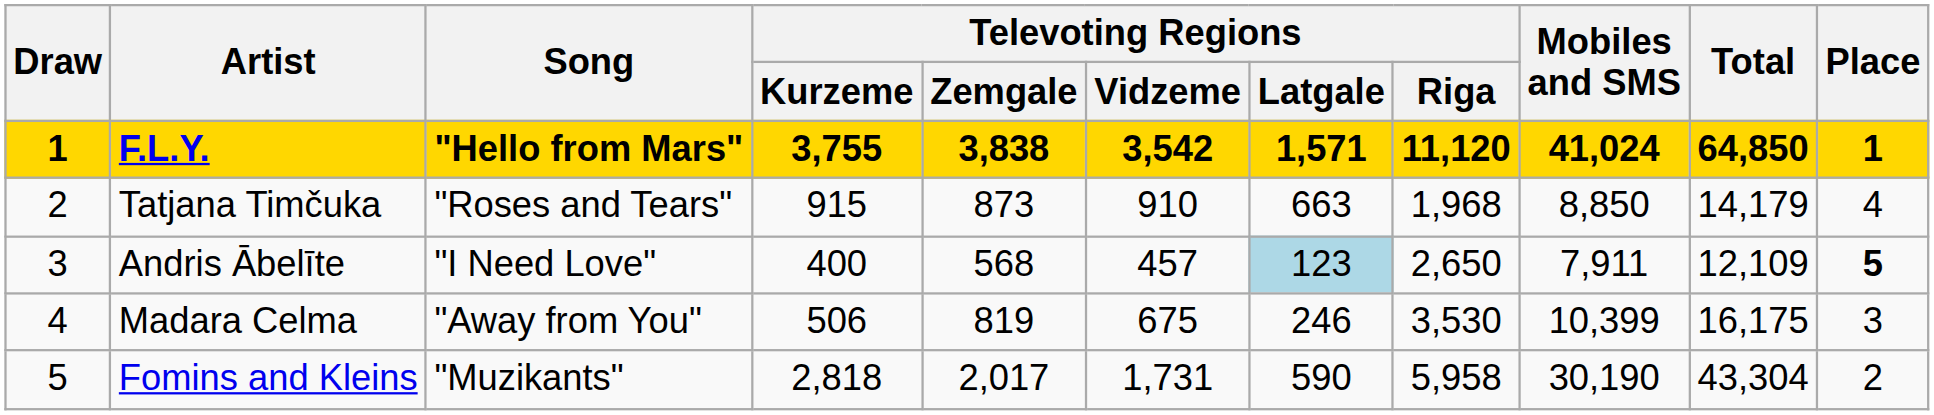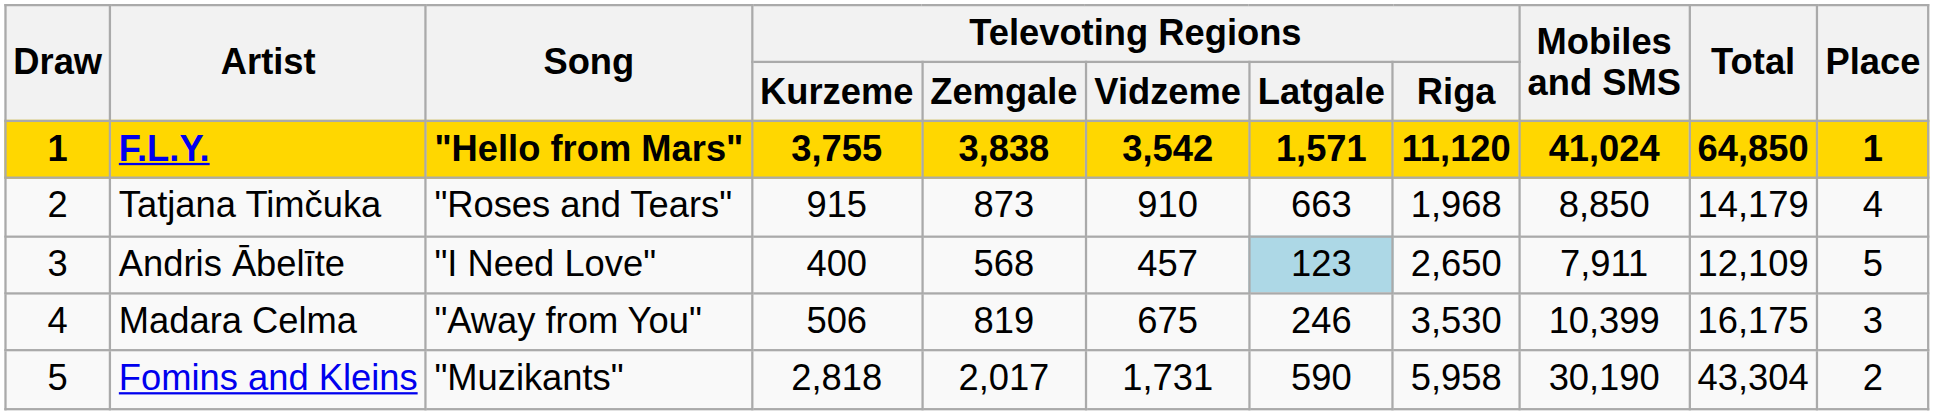(1873, 263) bold -> (1873, 263) normal
